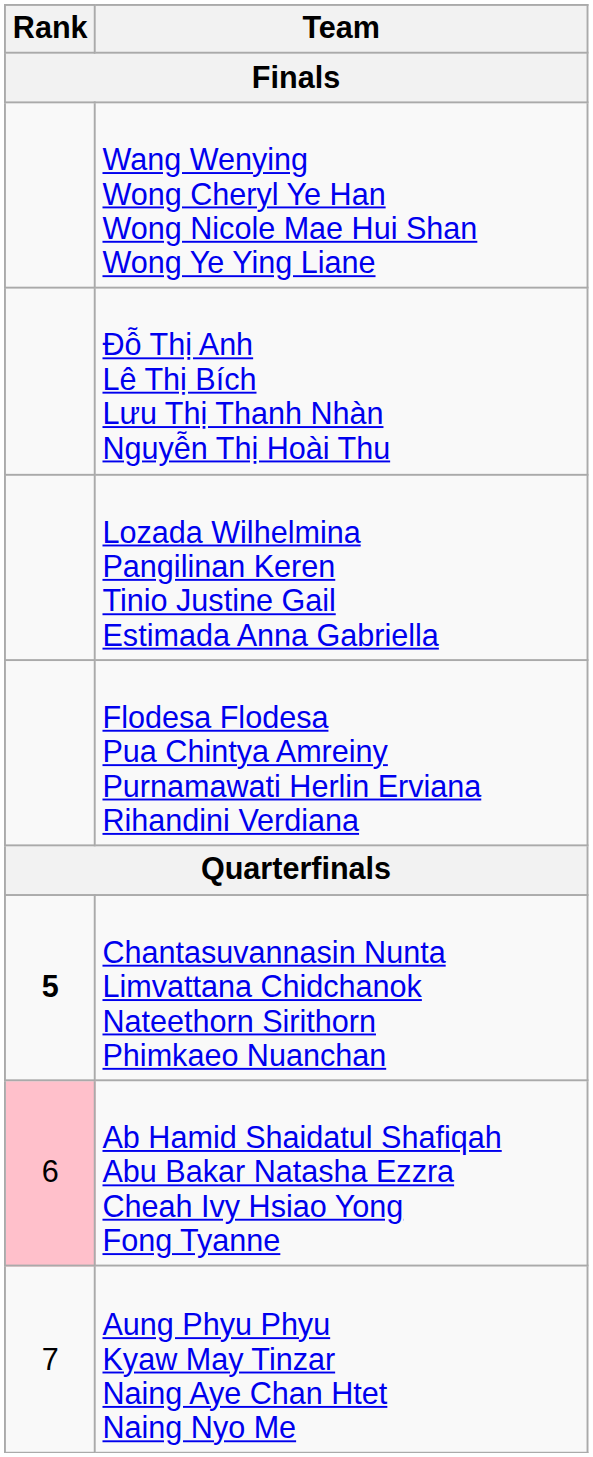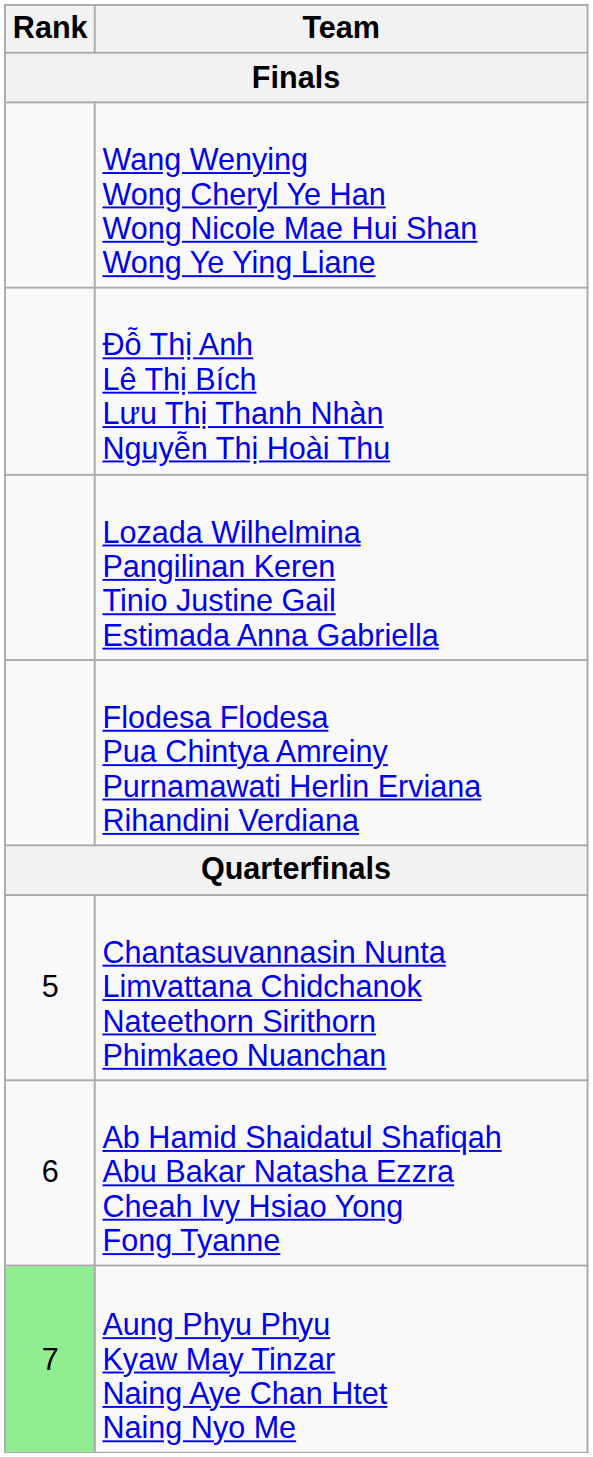(50, 986) bold -> (50, 986) normal
(50, 1172) pink background -> (50, 1172) no background
(50, 1358) no background -> (50, 1358) lightgreen background
